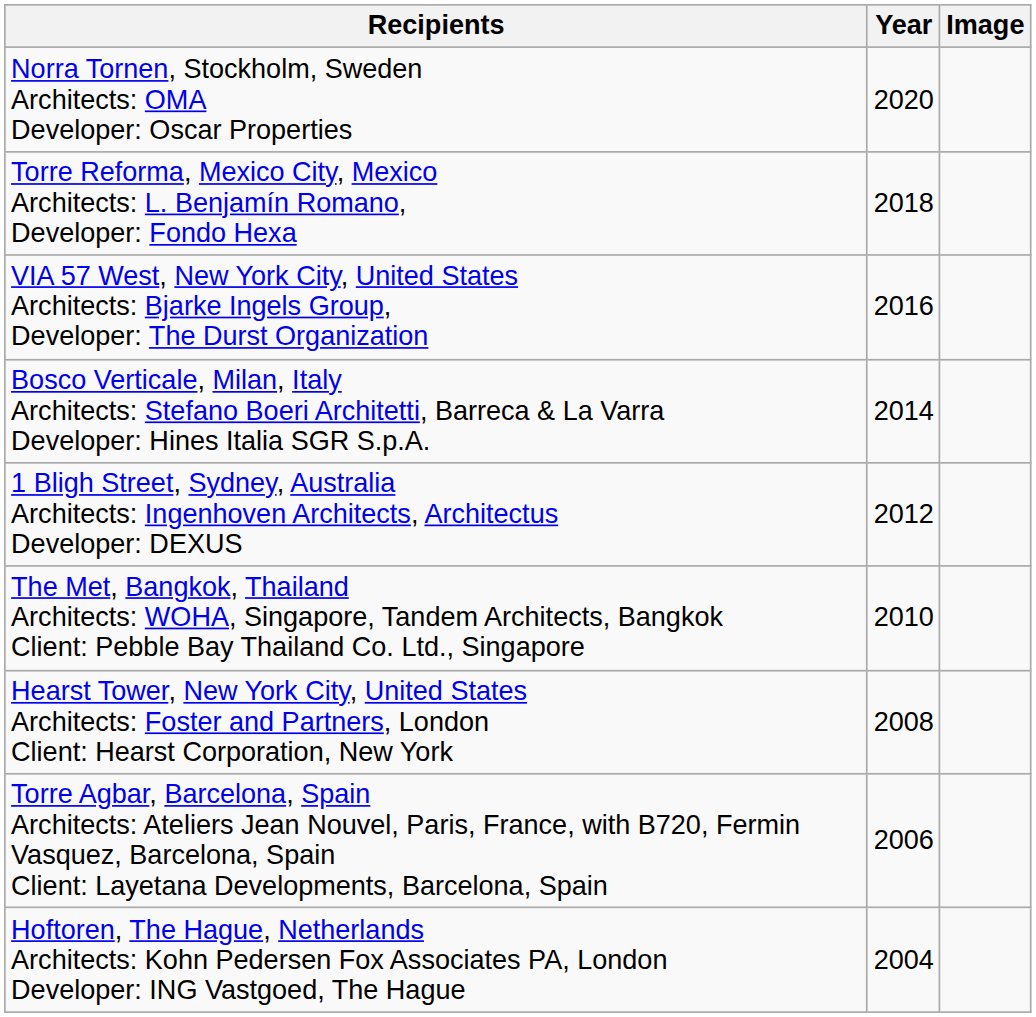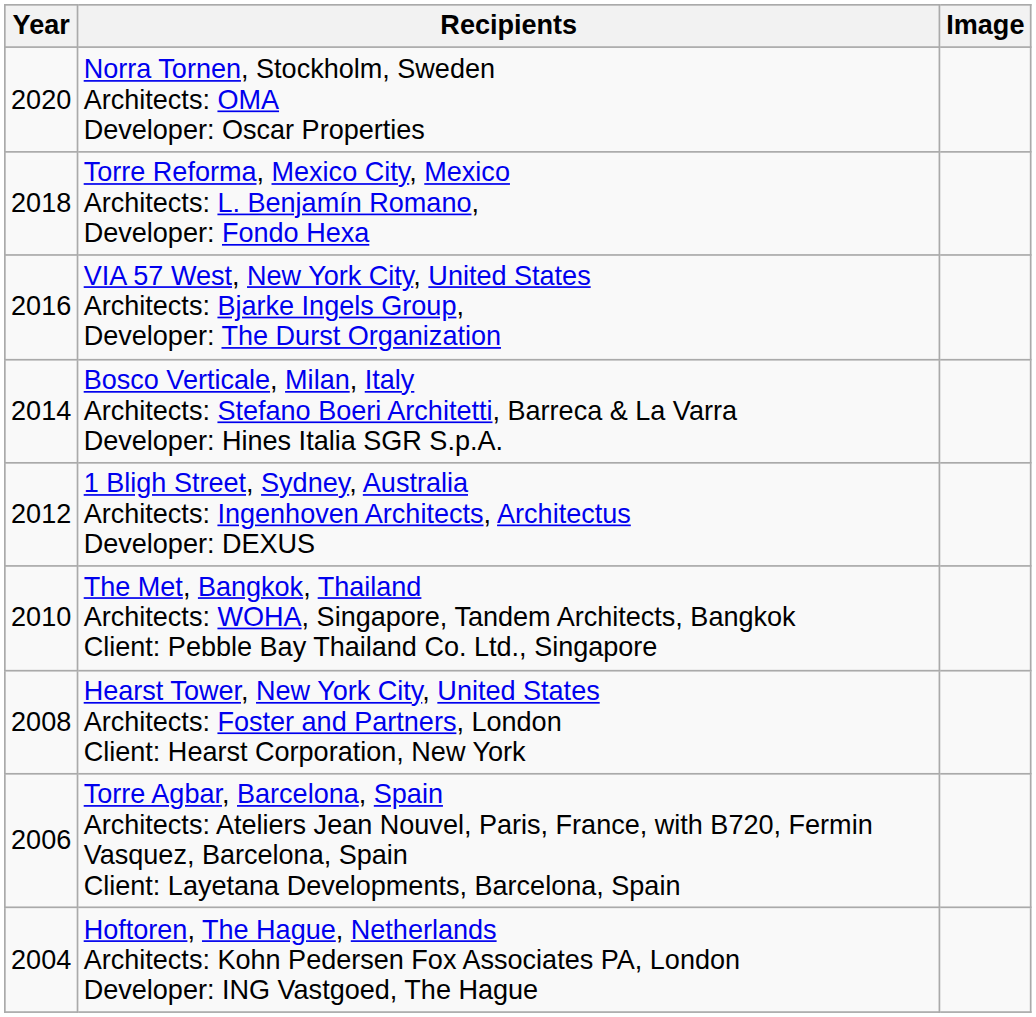columns swapped: (904, 25) <-> (436, 25)
